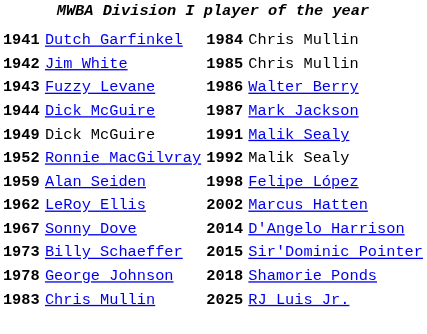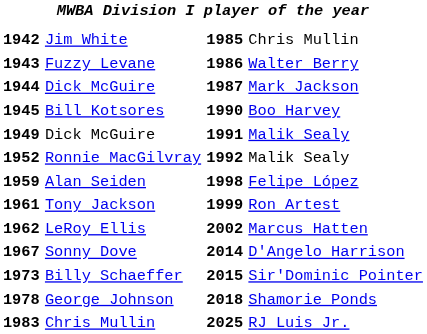- row: (21, 40)
+ row: (21, 111)
+ row: (21, 205)
